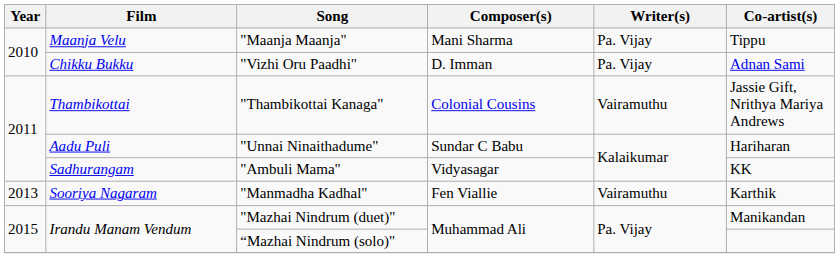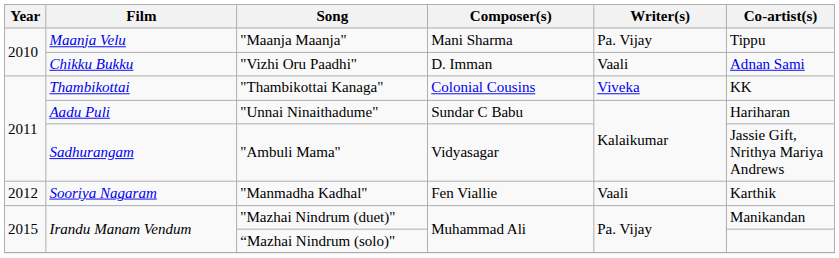(625, 64) Pa. Vijay -> (613, 64) Vaali
(632, 104) Vairamuthu -> (618, 87) Viveka
(777, 104) Jassie Gift, Nrithya Mariya Andrews -> (741, 87) KK
(741, 169) KK -> (777, 152) Jassie Gift, Nrithya Mariya Andrews
(23, 193) 2013 -> (23, 193) 2012
(632, 193) Vairamuthu -> (613, 193) Vaali
